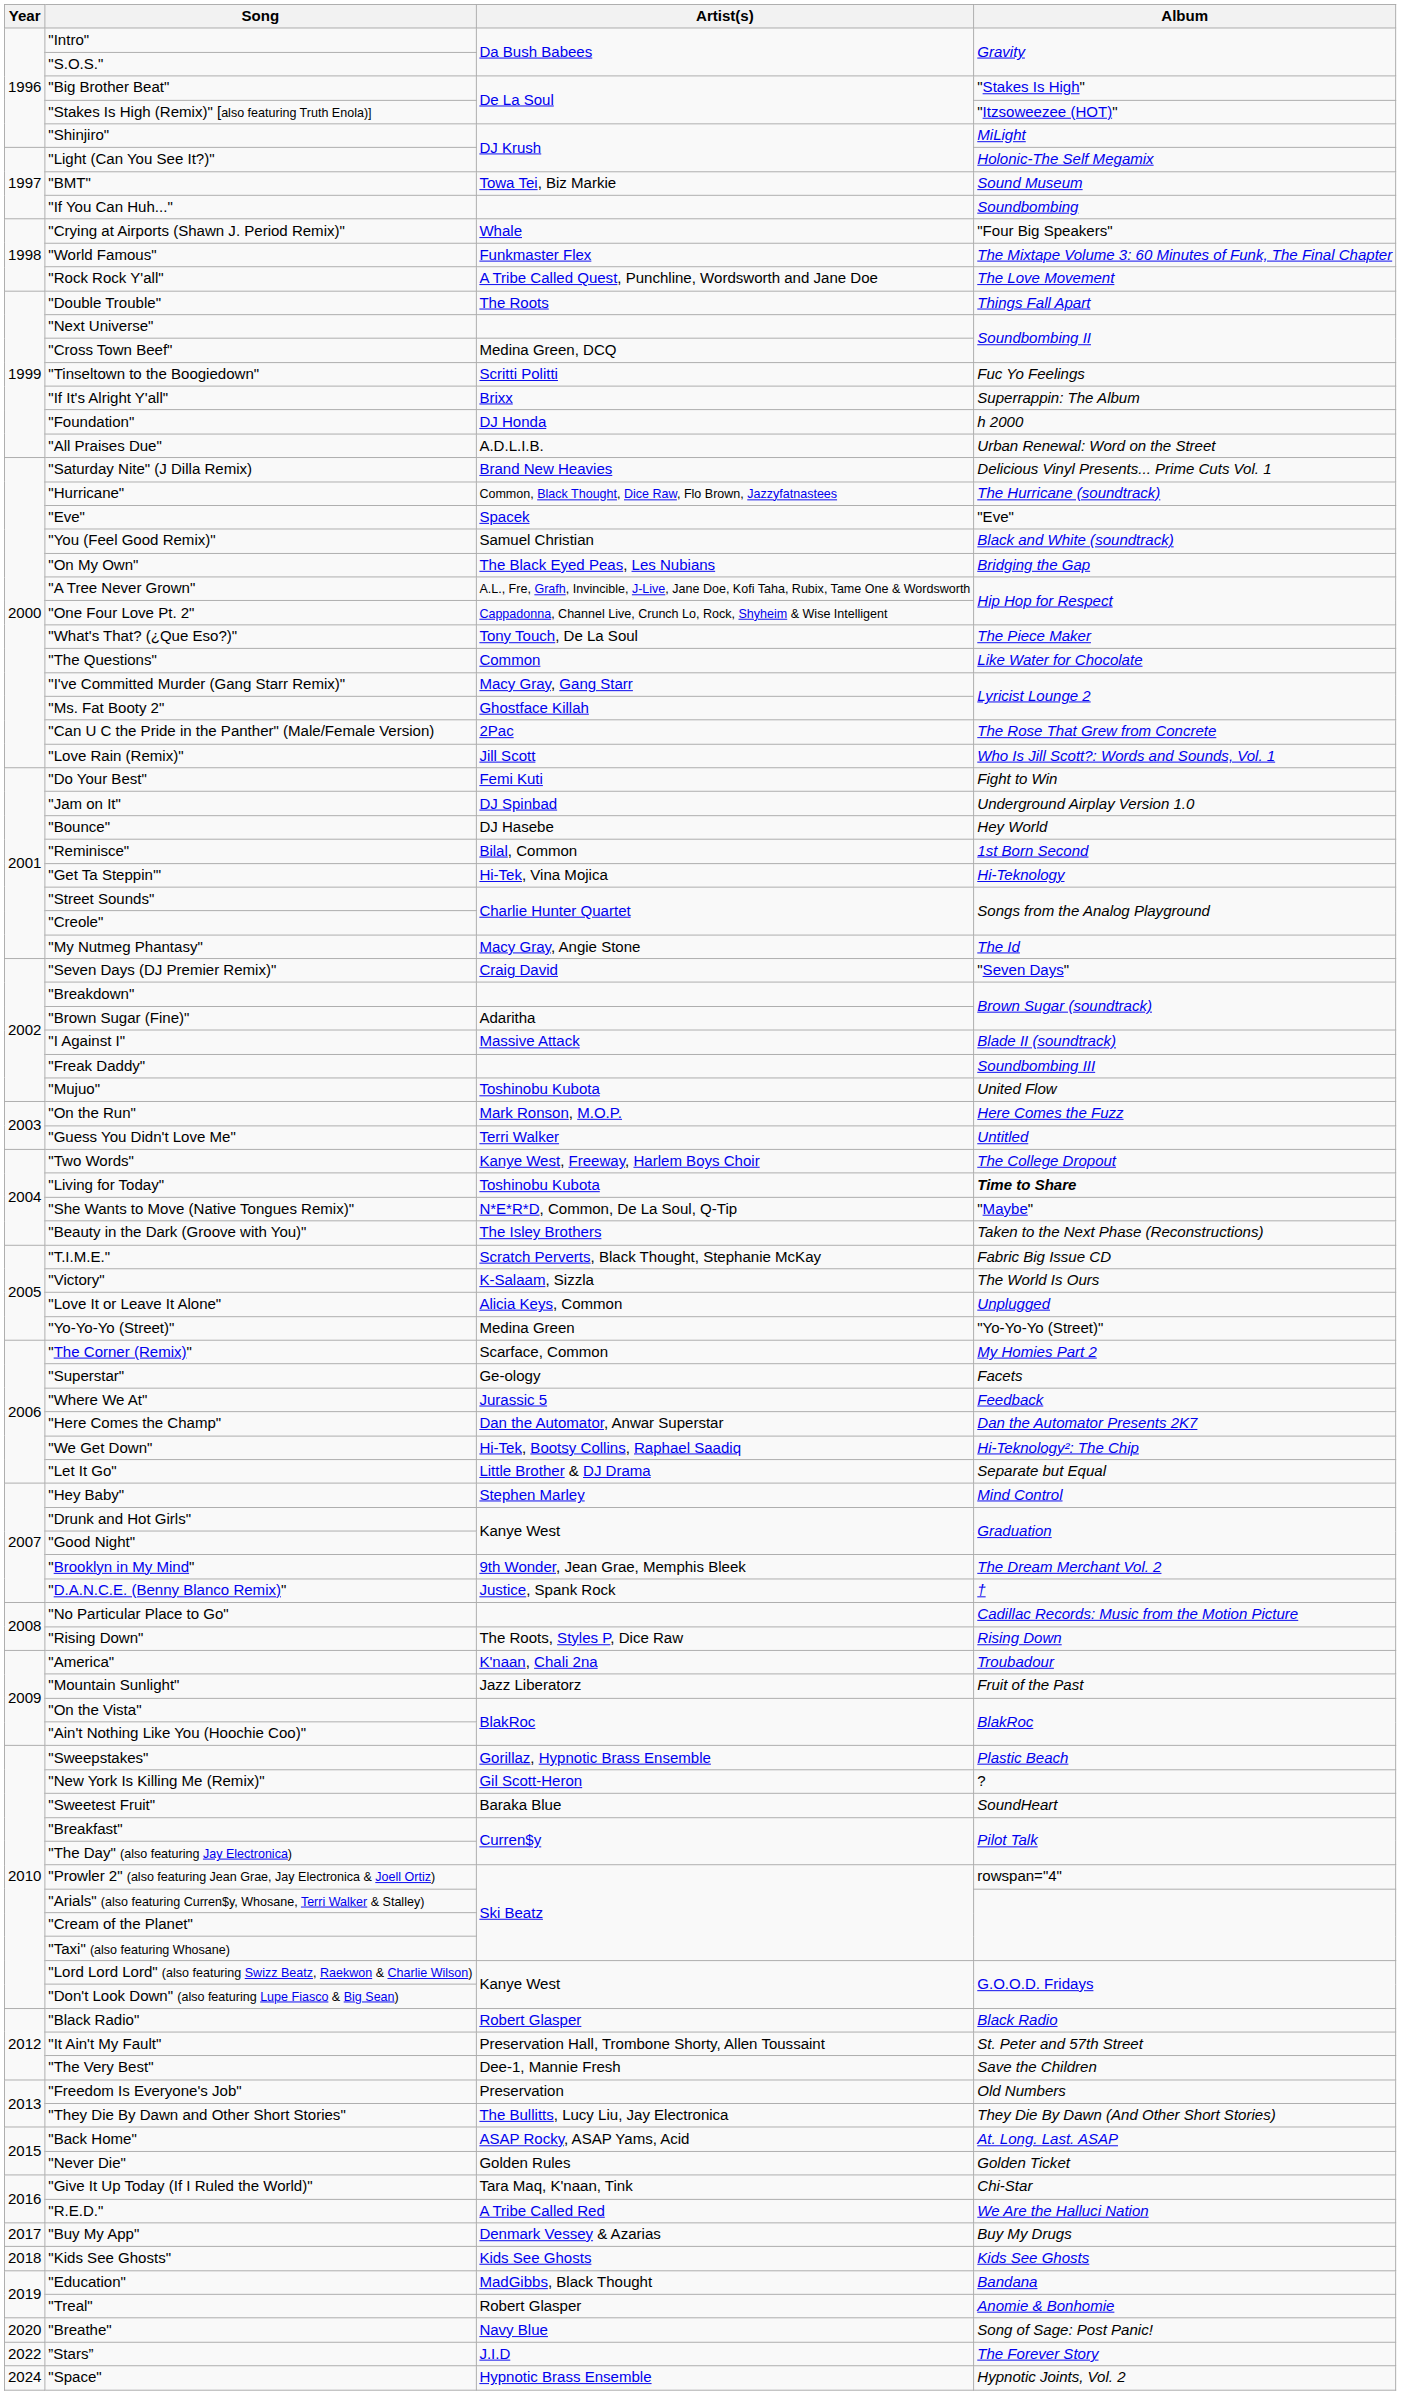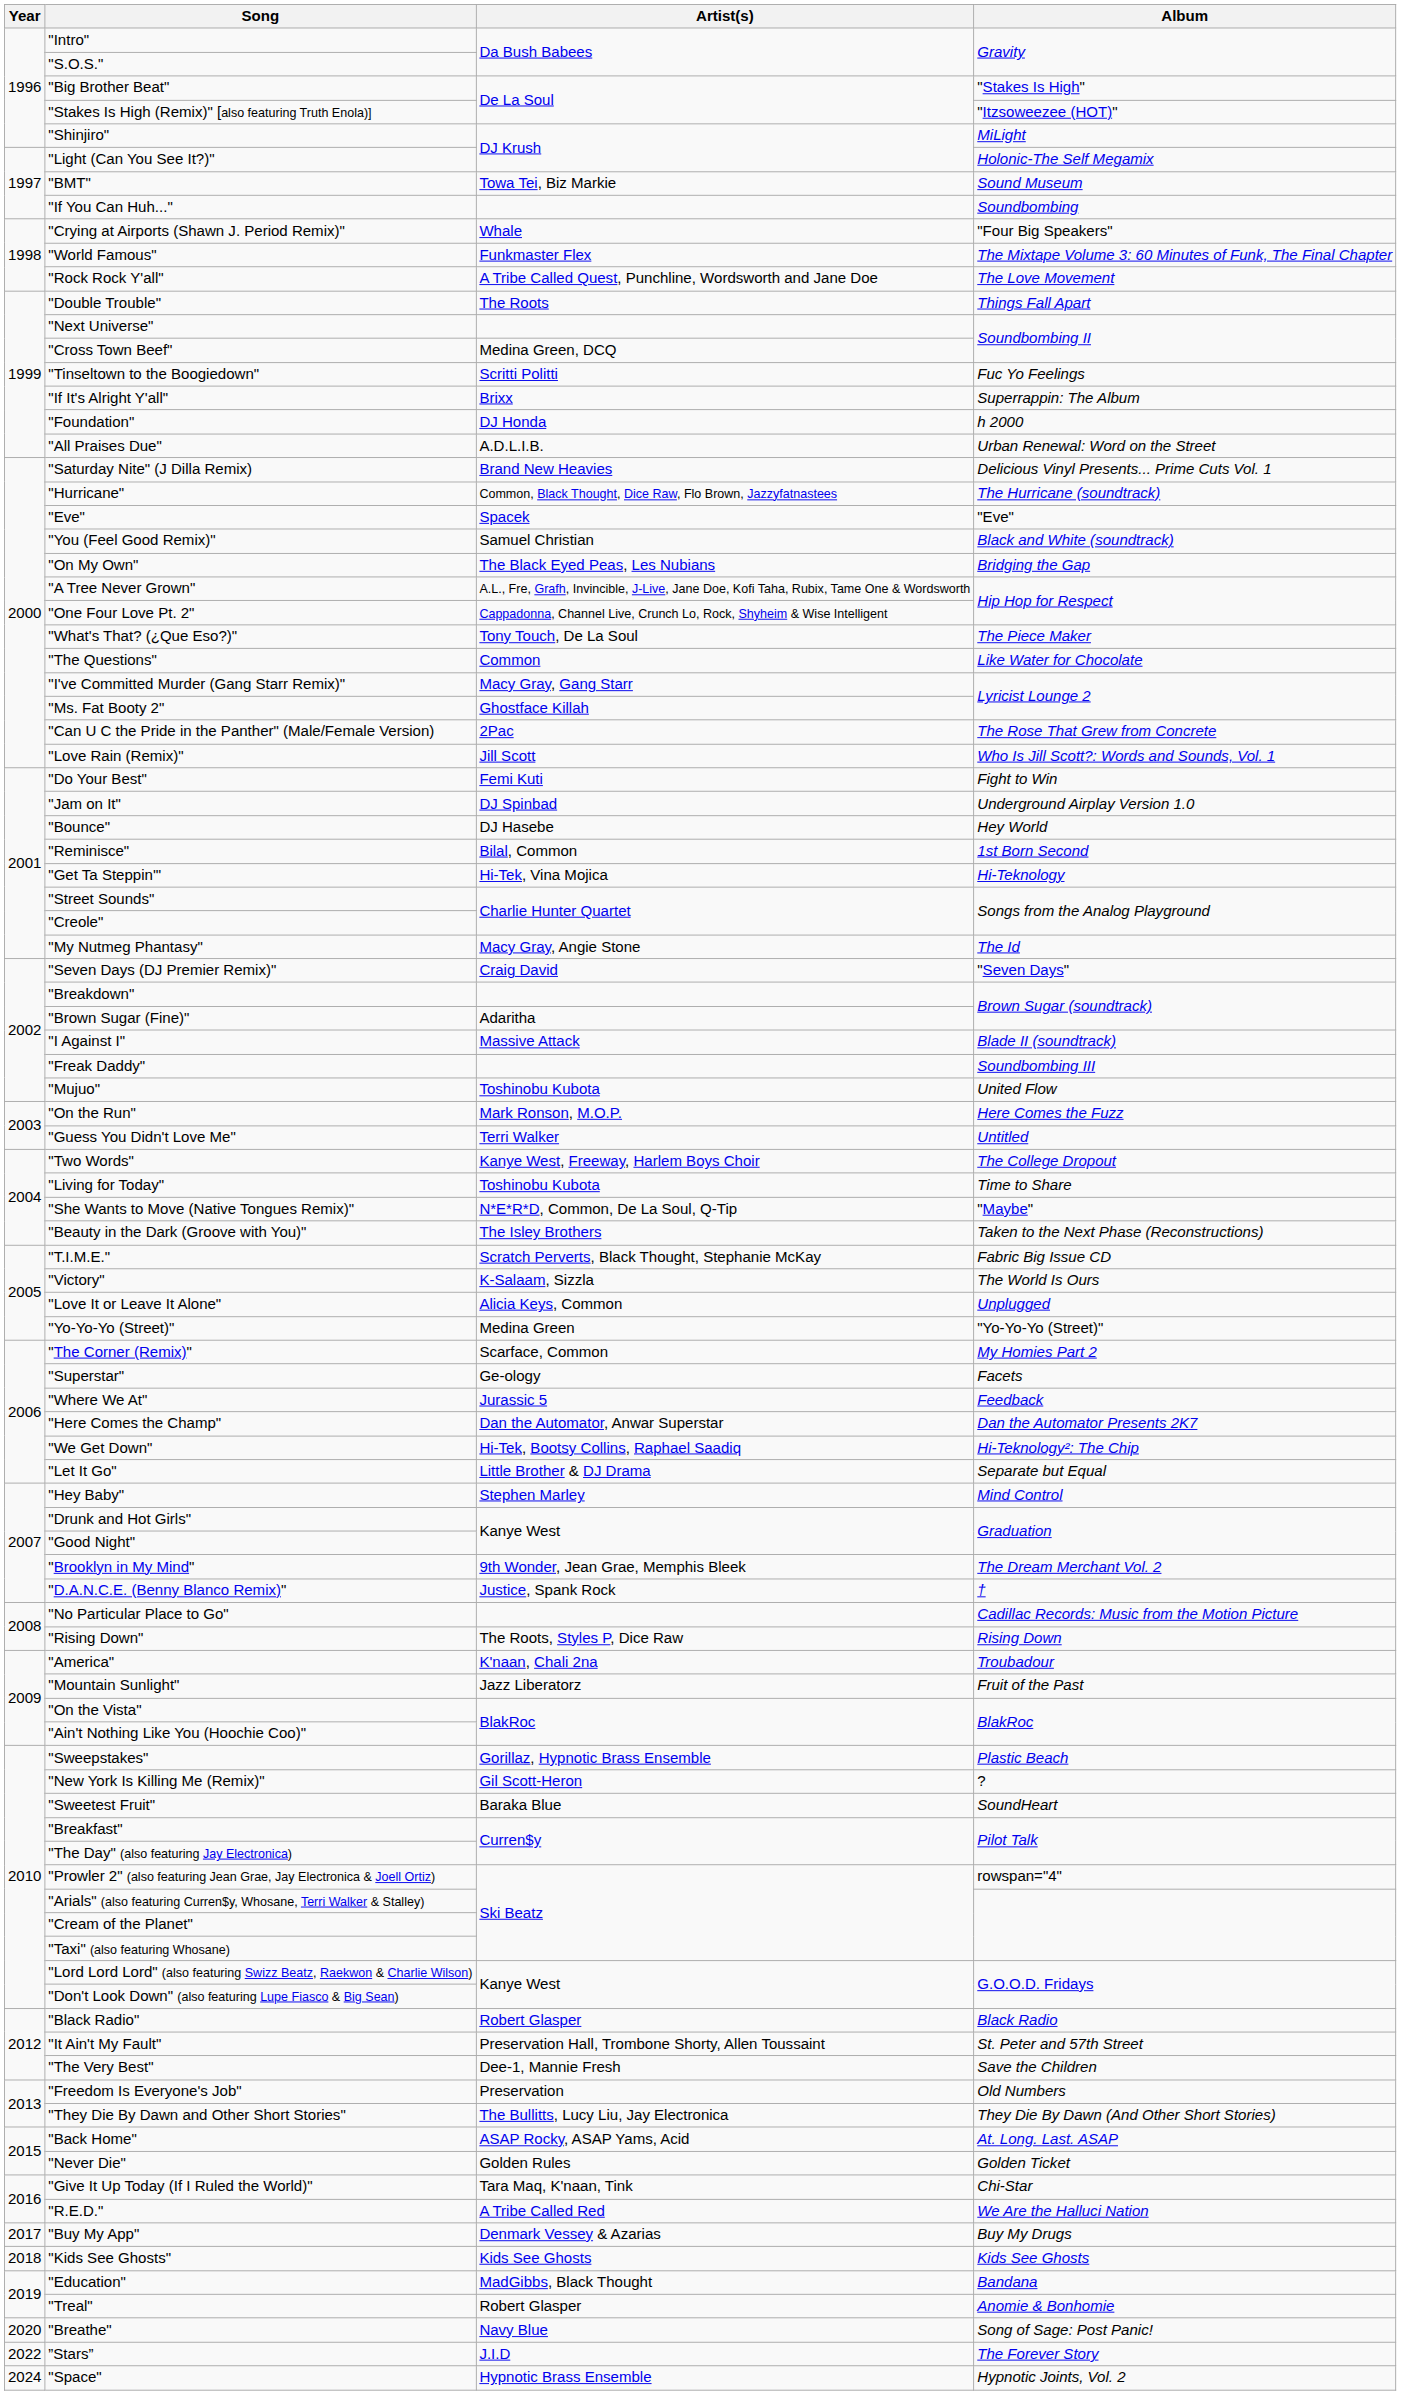(1027, 1185) bold -> (1024, 1185) normal
